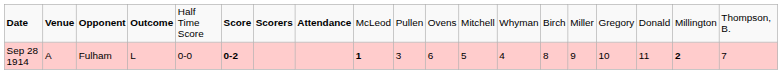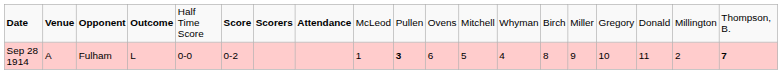(231, 55) bold -> (231, 55) normal
(359, 55) bold -> (359, 55) normal
(398, 55) normal -> (398, 55) bold
(678, 55) bold -> (678, 55) normal
(724, 55) normal -> (724, 55) bold
